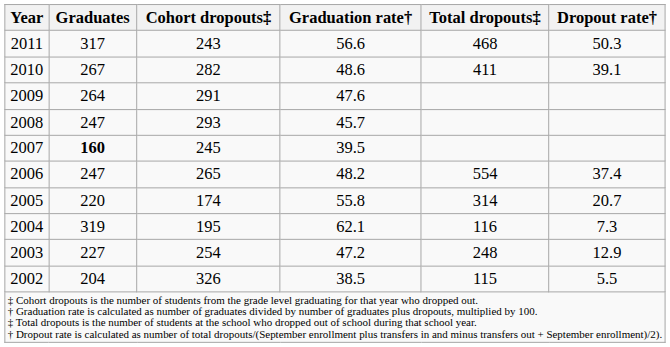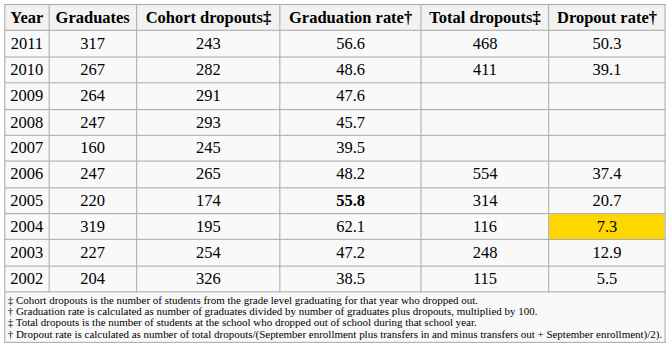(93, 148) bold -> (93, 148) normal
(351, 200) normal -> (351, 200) bold
(607, 226) no background -> (607, 226) gold background
